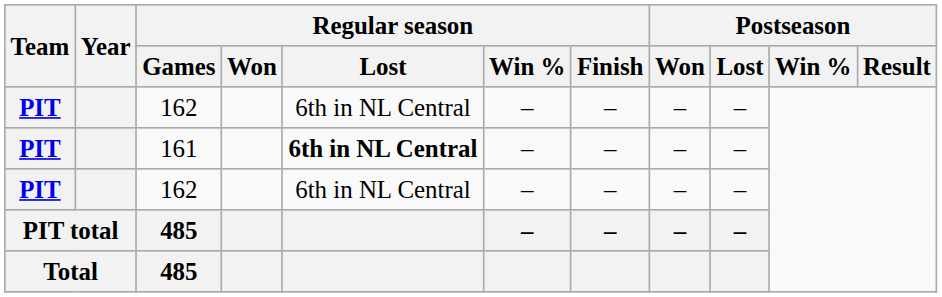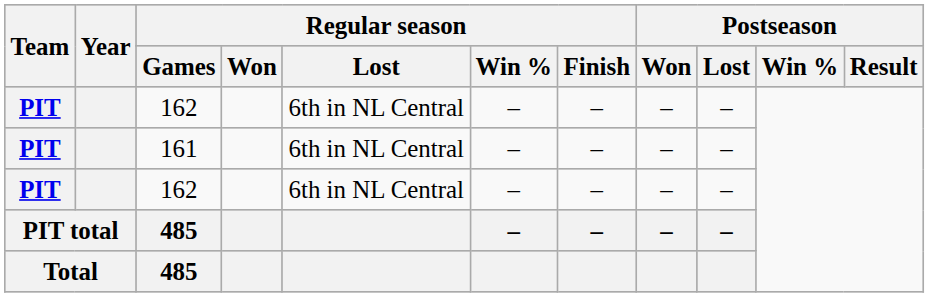(383, 148) bold -> (376, 148) normal
